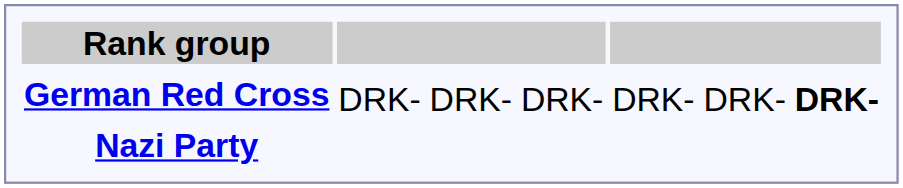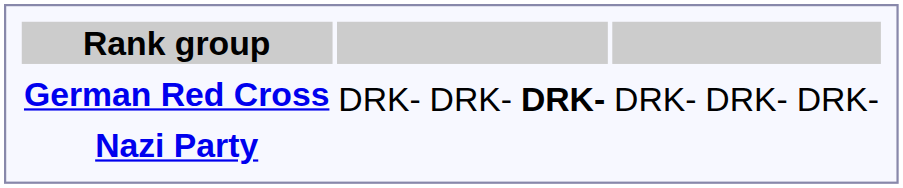(562, 98) normal -> (563, 98) bold
(837, 98) bold -> (838, 98) normal
